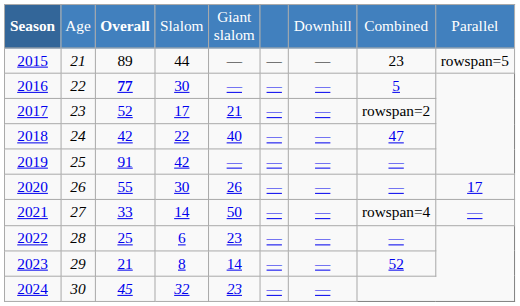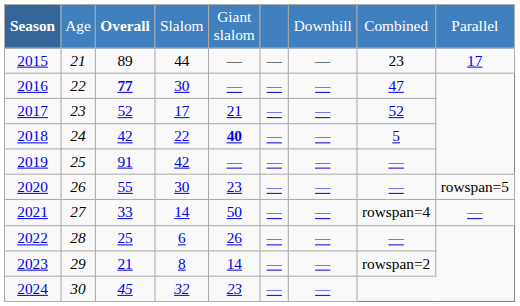(475, 60) rowspan=5 -> (475, 60) 17
(396, 86) 5 -> (396, 86) 47
(396, 111) rowspan=2 -> (396, 111) 52
(234, 136) normal -> (234, 136) bold
(396, 136) 47 -> (396, 136) 5
(234, 187) 26 -> (234, 187) 23
(475, 187) 17 -> (475, 187) rowspan=5
(234, 238) 23 -> (234, 238) 26
(396, 263) 52 -> (396, 263) rowspan=2
